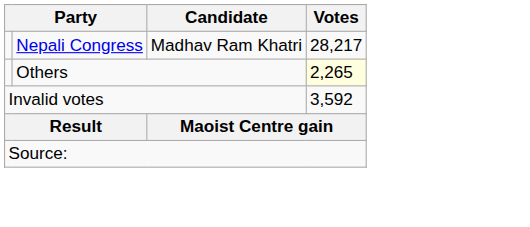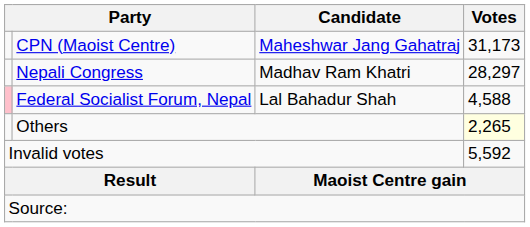+ row: (96, 45)
(336, 45) 28,217 -> (494, 72) 28,297
+ row: (134, 99)
(331, 99) 3,592 -> (489, 153) 5,592
